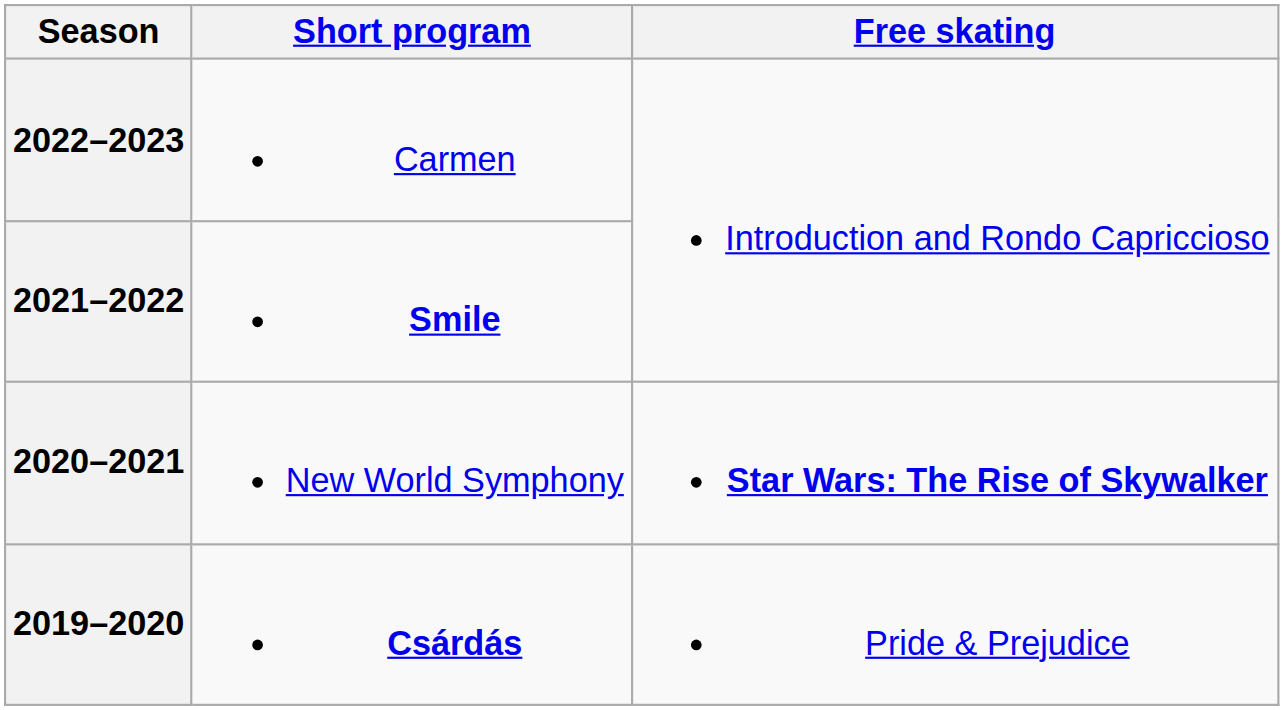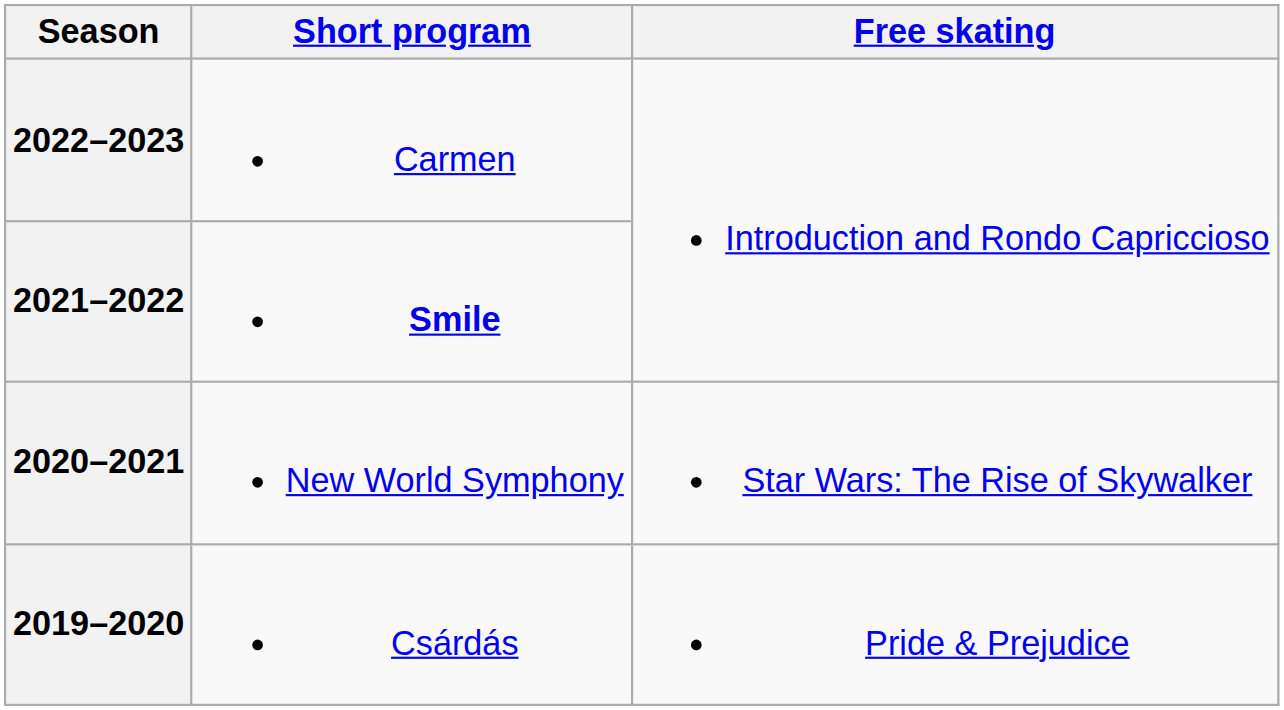(955, 482) bold -> (955, 482) normal
(412, 643) bold -> (412, 643) normal
